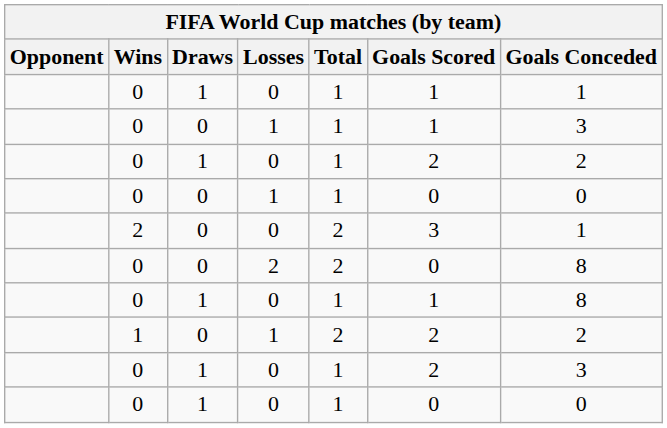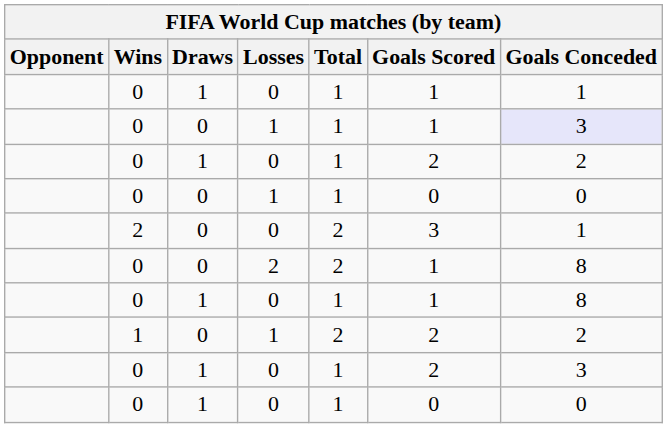(581, 126) no background -> (581, 126) lavender background
(434, 265) 0 -> (434, 265) 1
